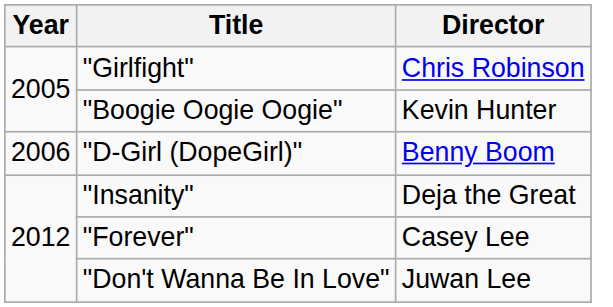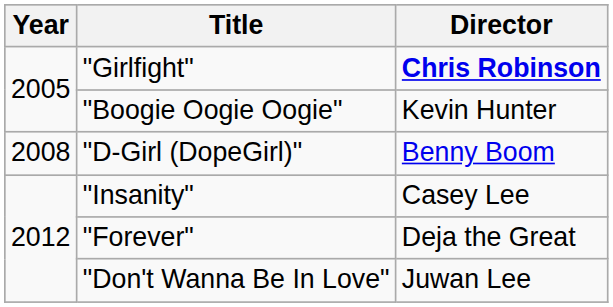(493, 68) normal -> (501, 68) bold
(41, 152) 2006 -> (41, 152) 2008
(489, 195) Deja the Great -> (466, 195) Casey Lee
(466, 237) Casey Lee -> (489, 237) Deja the Great
